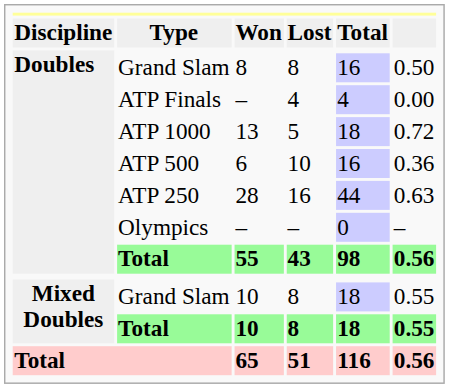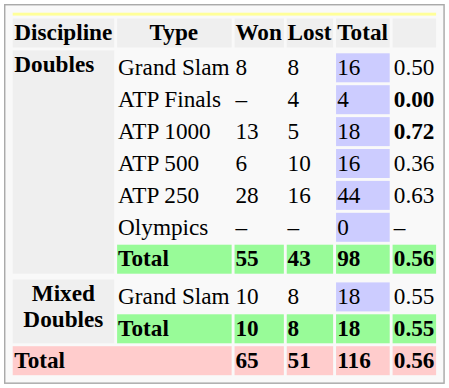(414, 99) normal -> (414, 99) bold
(414, 131) normal -> (414, 131) bold
